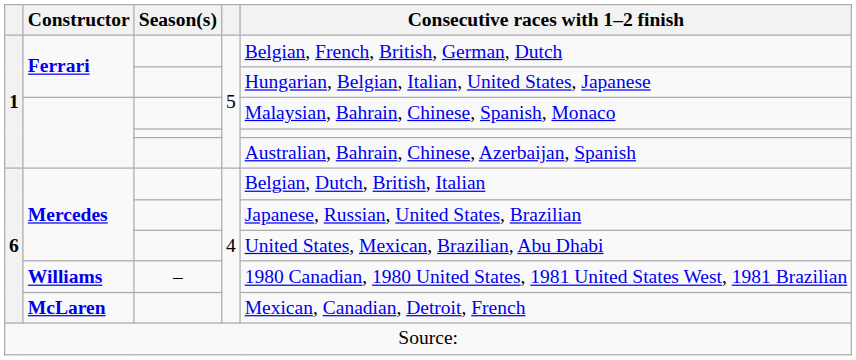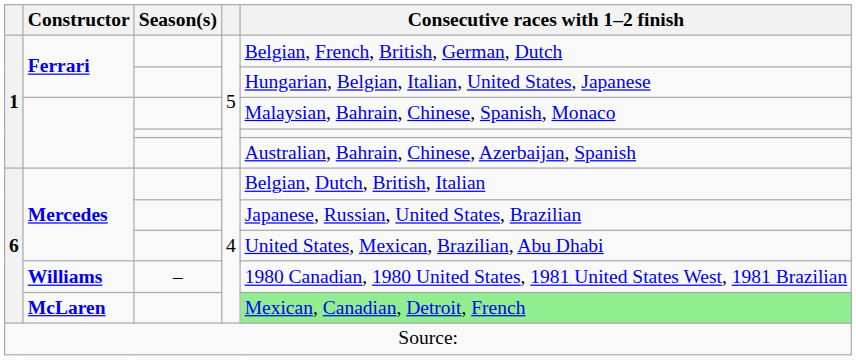(385, 307) no background -> (385, 307) lightgreen background
